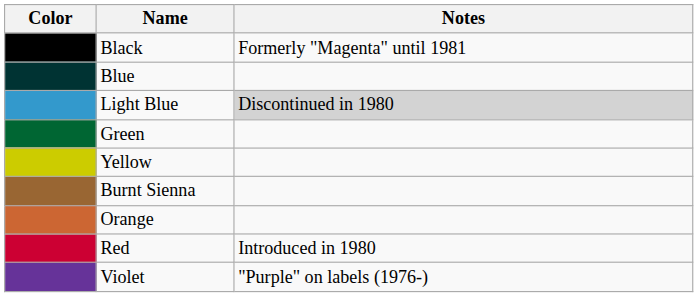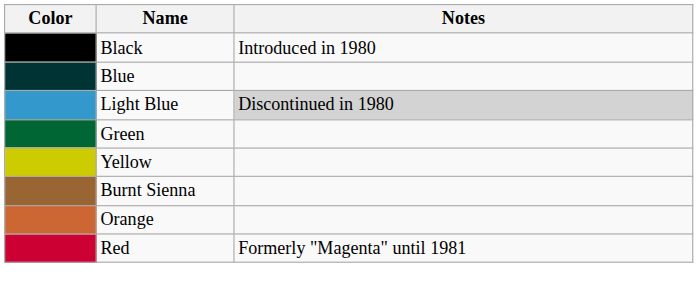(352, 47) Formerly "Magenta" until 1981 -> (307, 47) Introduced in 1980
(307, 248) Introduced in 1980 -> (352, 248) Formerly "Magenta" until 1981
- row: (123, 276)
